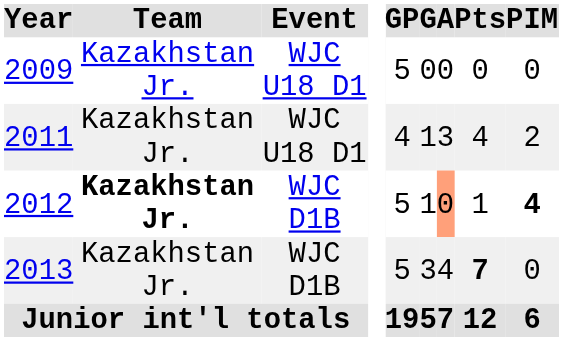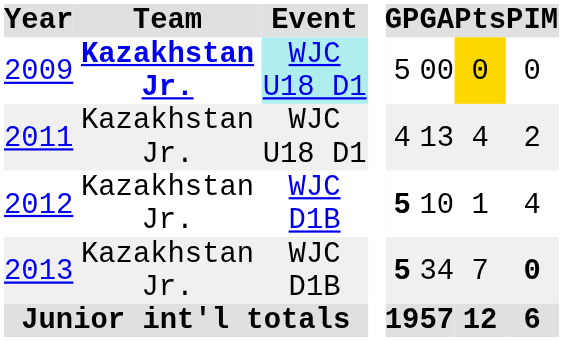(168, 71) normal -> (168, 71) bold
(315, 71) no background -> (315, 71) paleturquoise background
(480, 71) no background -> (480, 71) gold background
(168, 204) bold -> (168, 204) normal
(402, 204) normal -> (402, 204) bold
(445, 204) lightsalmon background -> (445, 204) no background
(532, 204) bold -> (532, 204) normal
(402, 270) normal -> (402, 270) bold
(480, 270) bold -> (480, 270) normal
(532, 270) normal -> (532, 270) bold
